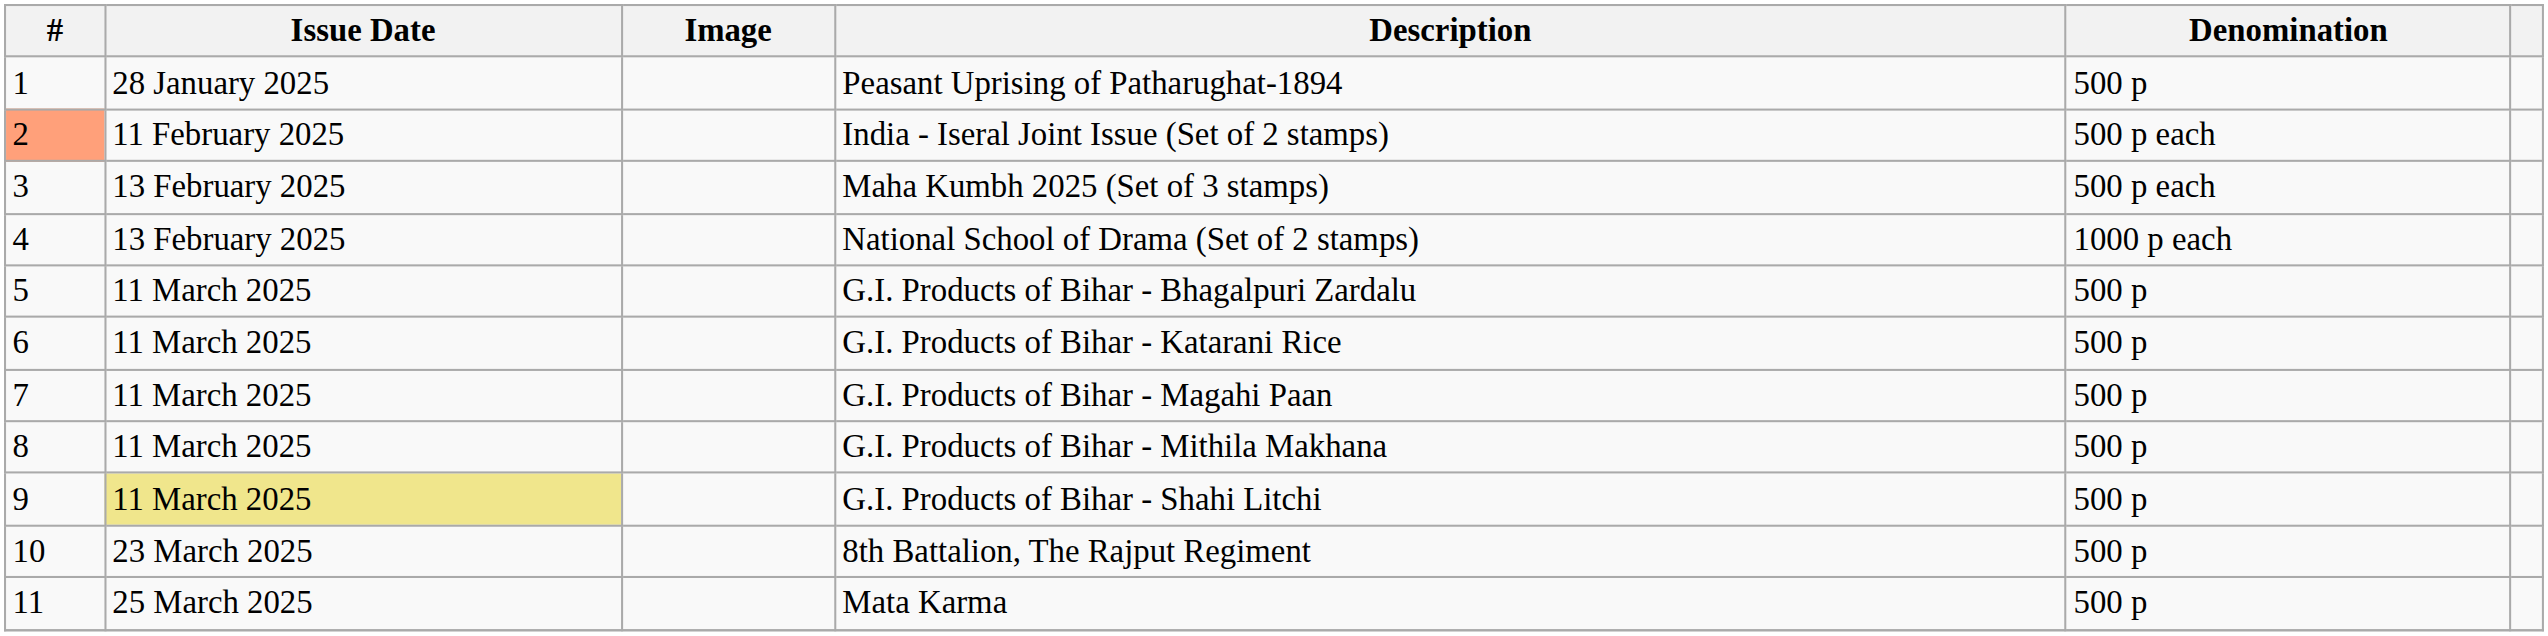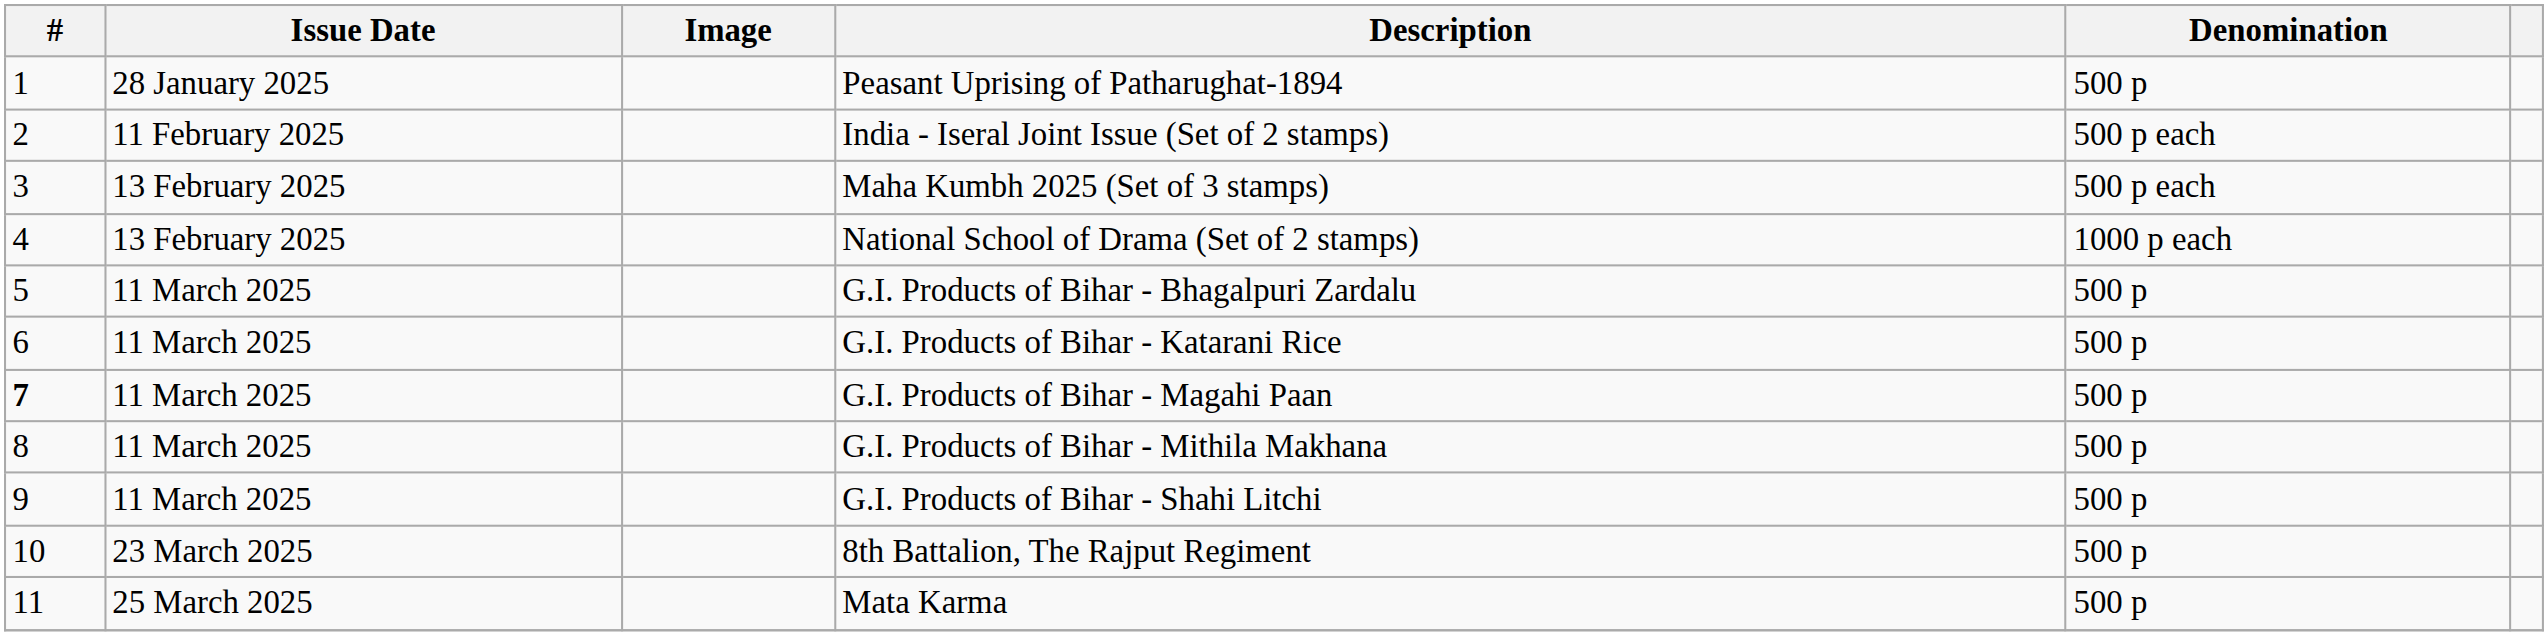(21, 134) lightsalmon background -> (21, 134) no background
(21, 394) normal -> (21, 394) bold
(212, 498) khaki background -> (212, 498) no background
